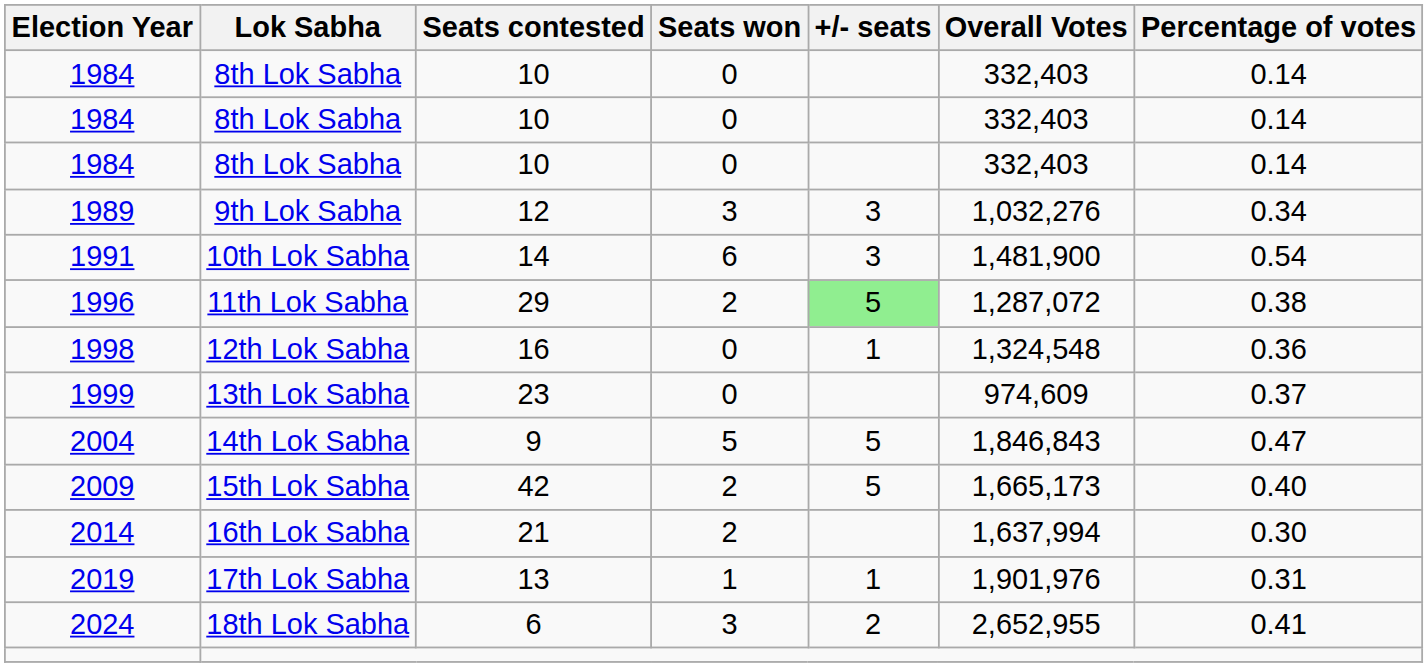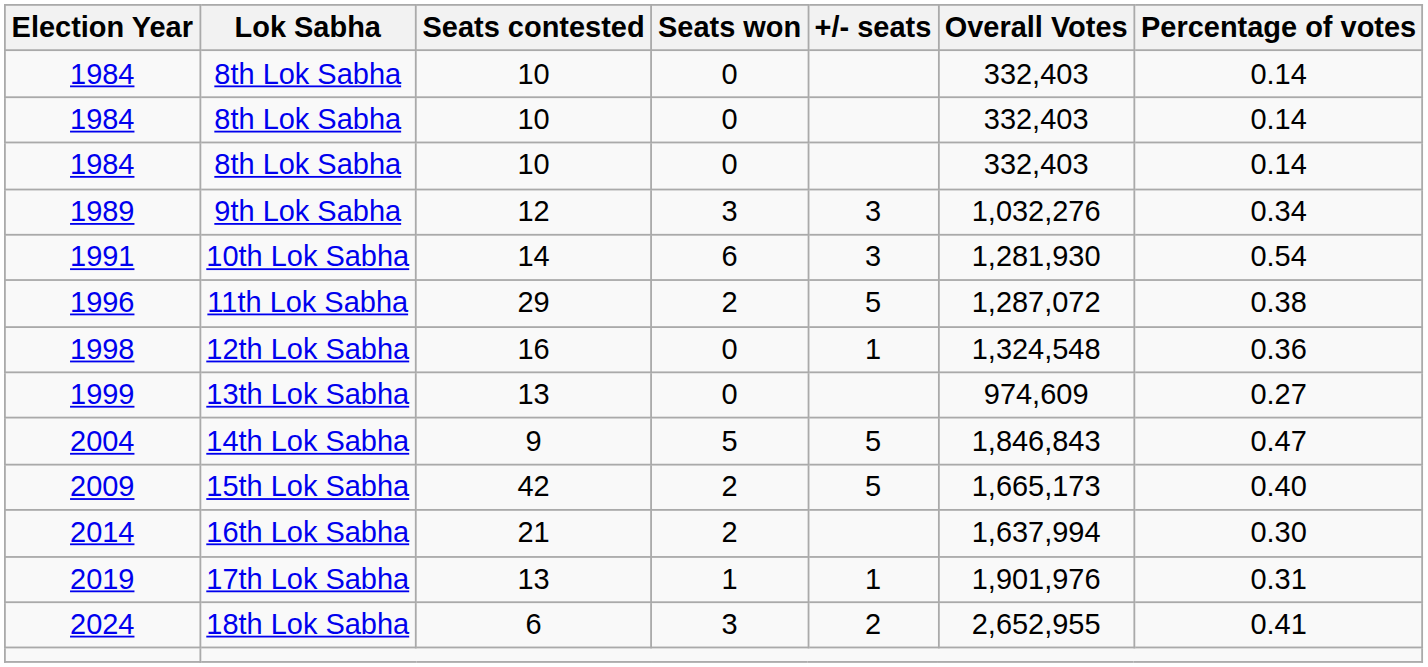(1036, 257) 1,481,900 -> (1036, 257) 1,281,930
(873, 303) lightgreen background -> (873, 303) no background
(534, 394) 23 -> (534, 394) 13
(1279, 394) 0.37 -> (1279, 394) 0.27
